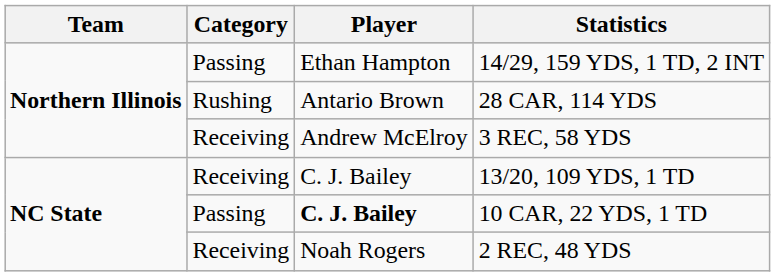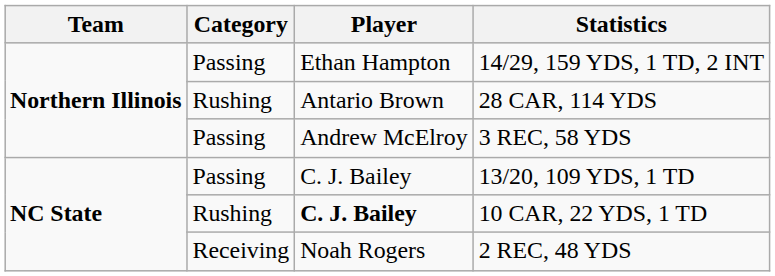(241, 137) Receiving -> (229, 137) Passing
(241, 175) Receiving -> (229, 175) Passing
(229, 213) Passing -> (232, 213) Rushing
